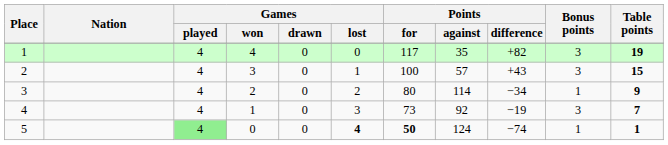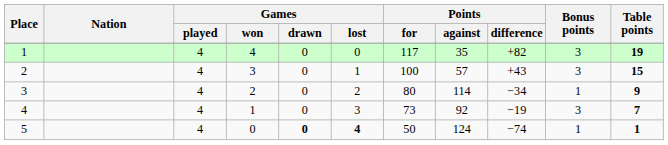(200, 129) lightgreen background -> (200, 129) no background
(305, 129) normal -> (305, 129) bold
(409, 129) bold -> (409, 129) normal
